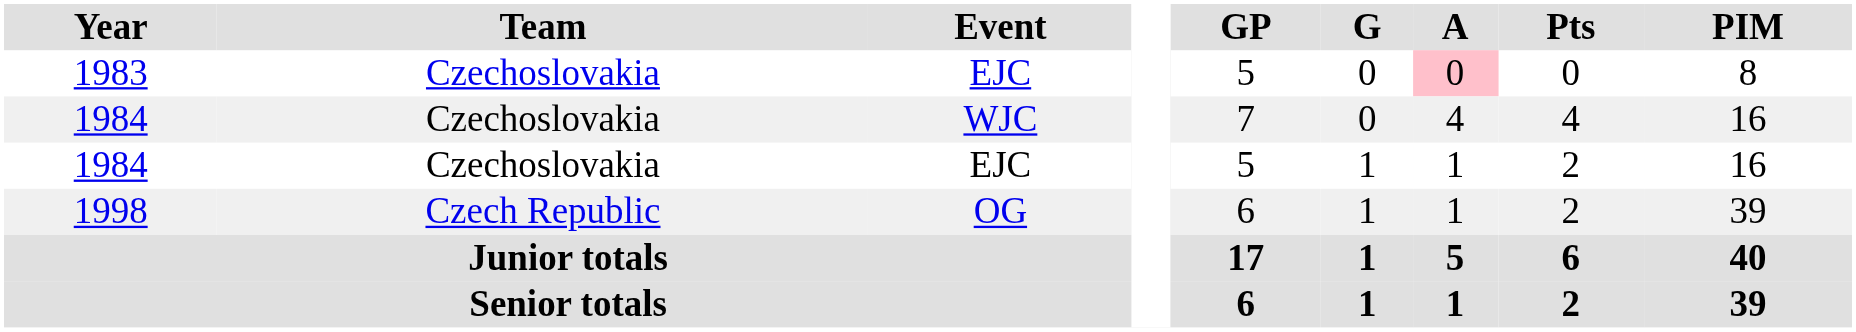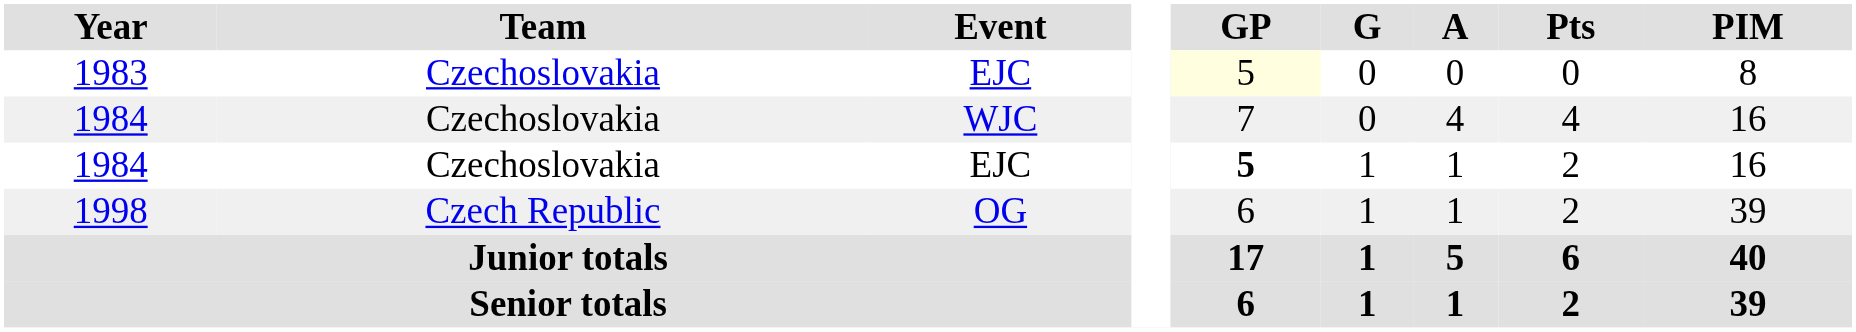(1246, 72) no background -> (1246, 72) lightyellow background
(1455, 72) pink background -> (1455, 72) no background
(1246, 165) normal -> (1246, 165) bold
